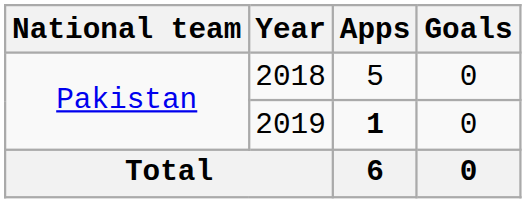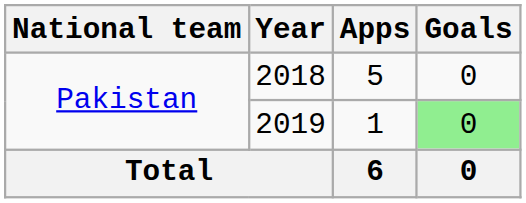(375, 125) bold -> (375, 125) normal
(468, 125) no background -> (468, 125) lightgreen background
